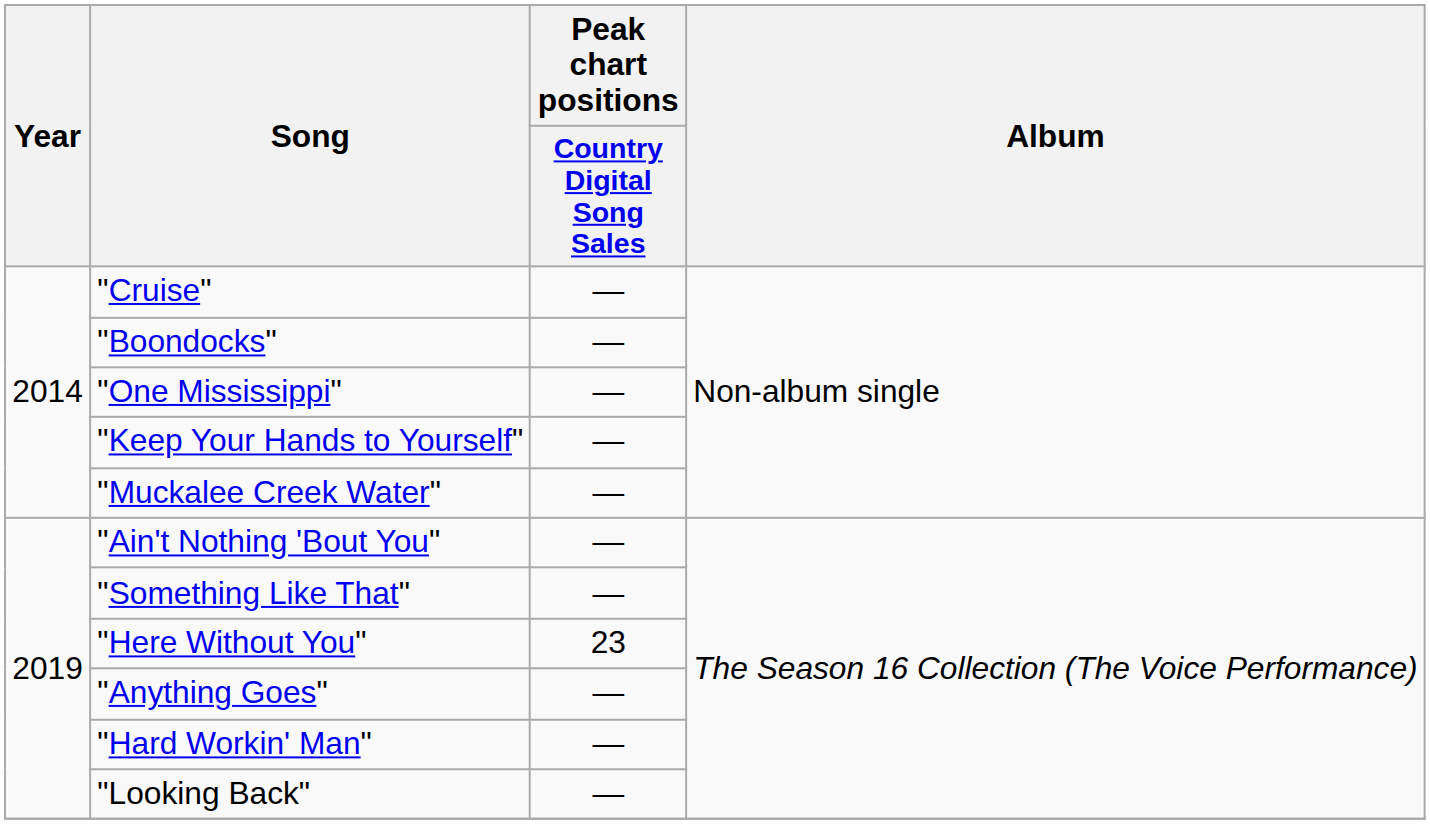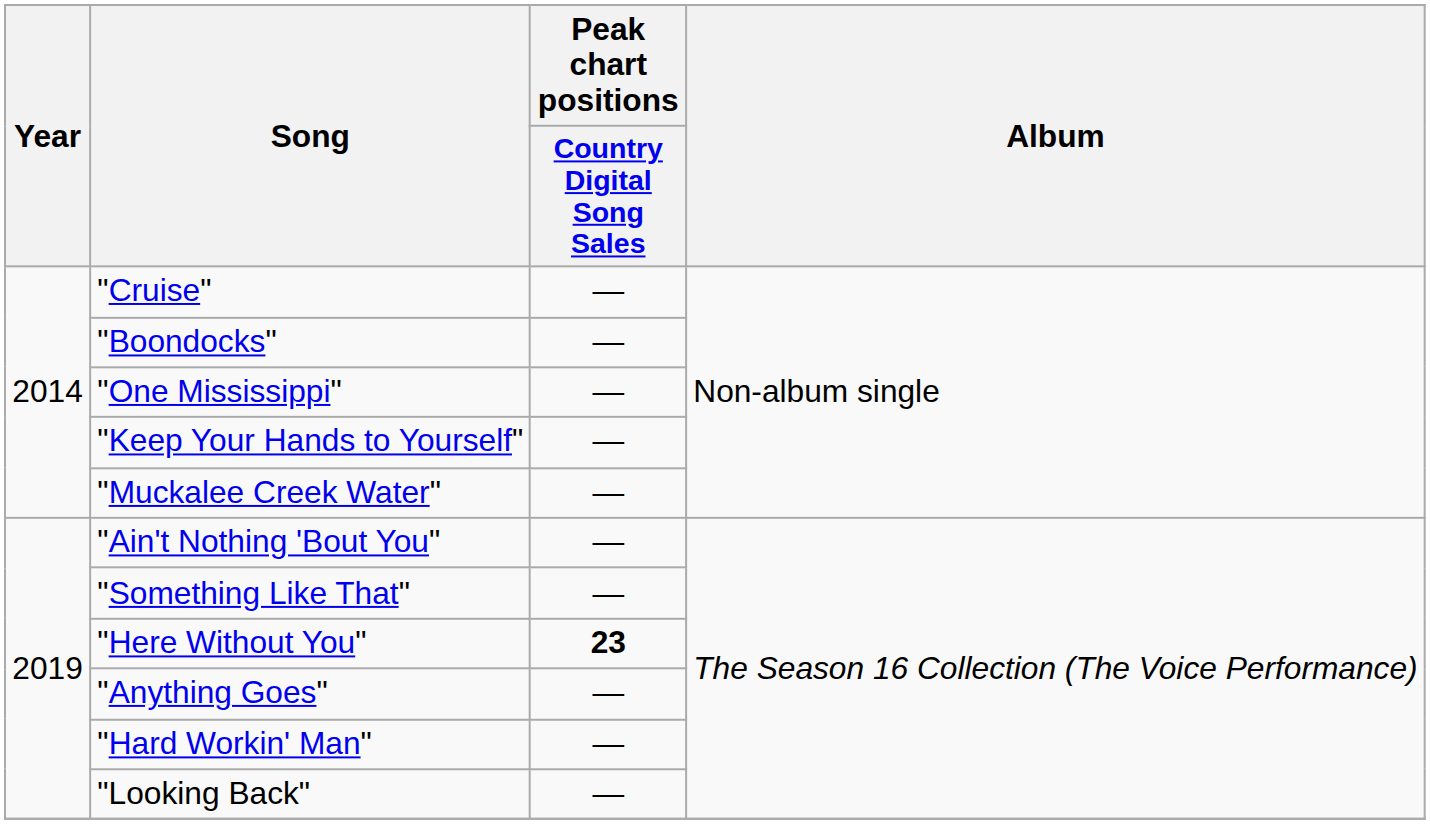(608, 642) normal -> (608, 642) bold
